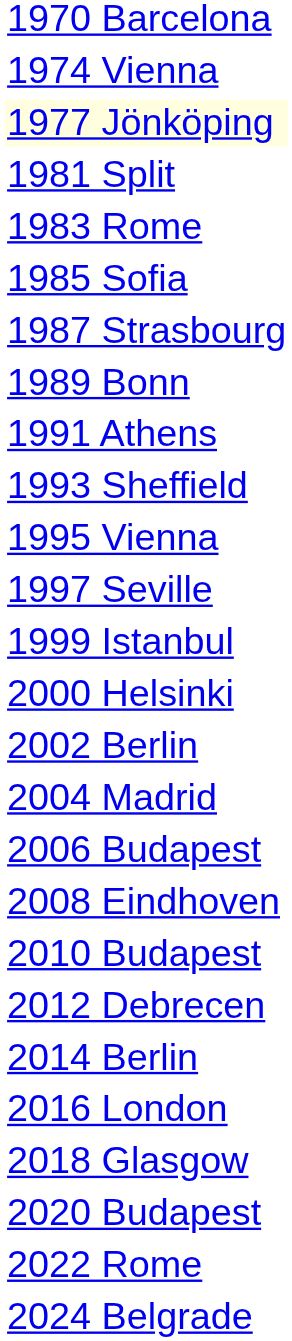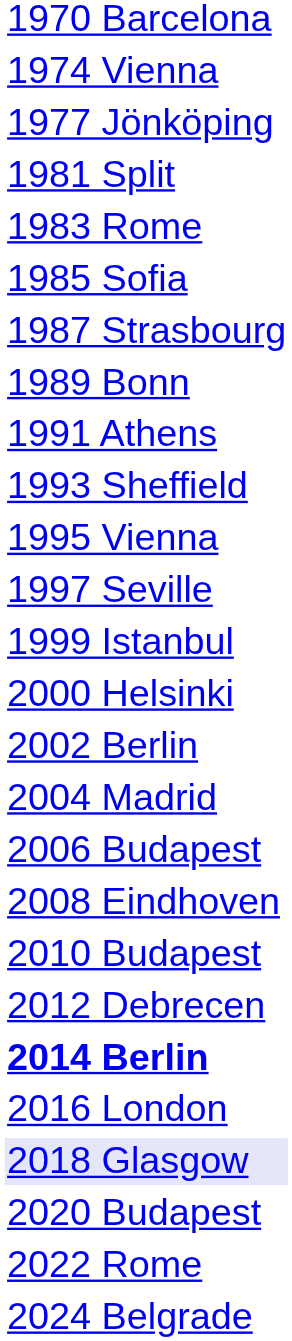(140, 122) lightyellow background -> (140, 122) no background
(103, 1057) normal -> (108, 1057) bold
(128, 1160) no background -> (128, 1160) lavender background
